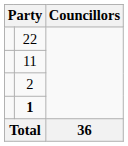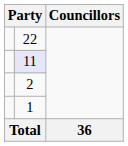(30, 61) no background -> (30, 61) lavender background
(30, 107) bold -> (30, 107) normal
